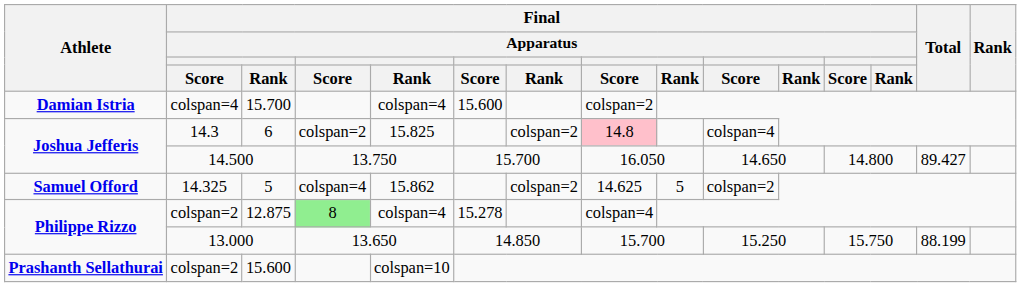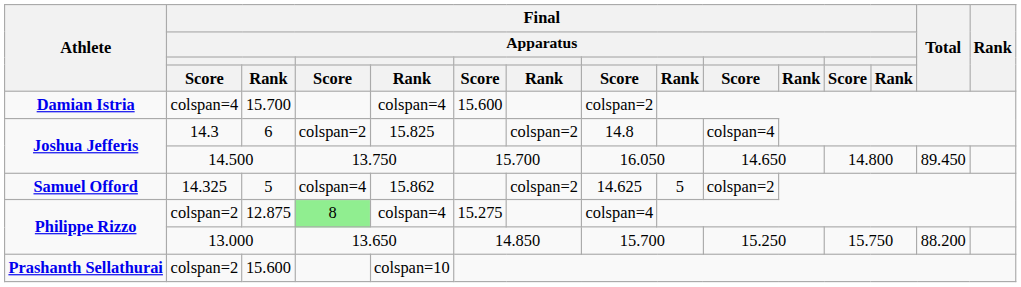(619, 132) pink background -> (619, 132) no background
(943, 159) 89.427 -> (943, 159) 89.450
(480, 213) 15.278 -> (480, 213) 15.275
(943, 240) 88.199 -> (943, 240) 88.200
